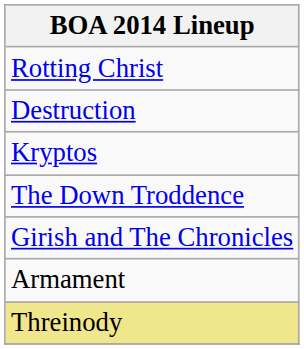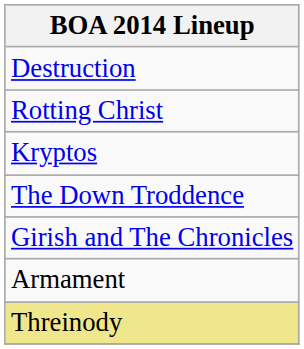(87, 68) Rotting Christ -> (73, 68) Destruction
(73, 110) Destruction -> (87, 110) Rotting Christ
